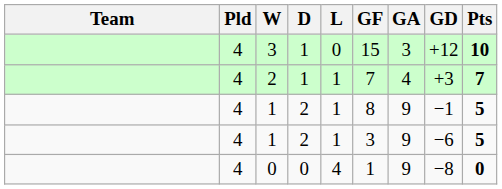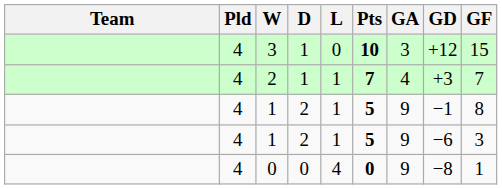columns swapped: (370, 19) <-> (480, 19)
